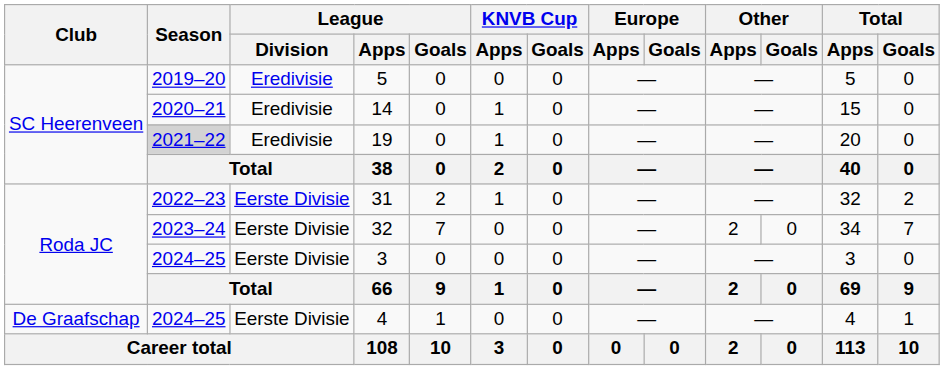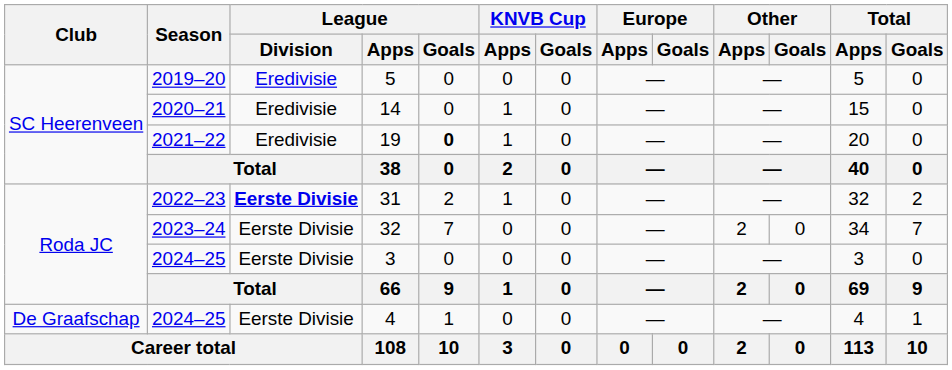(189, 139) lightgrey background -> (189, 139) no background
(440, 139) normal -> (449, 139) bold
(292, 199) normal -> (296, 199) bold
